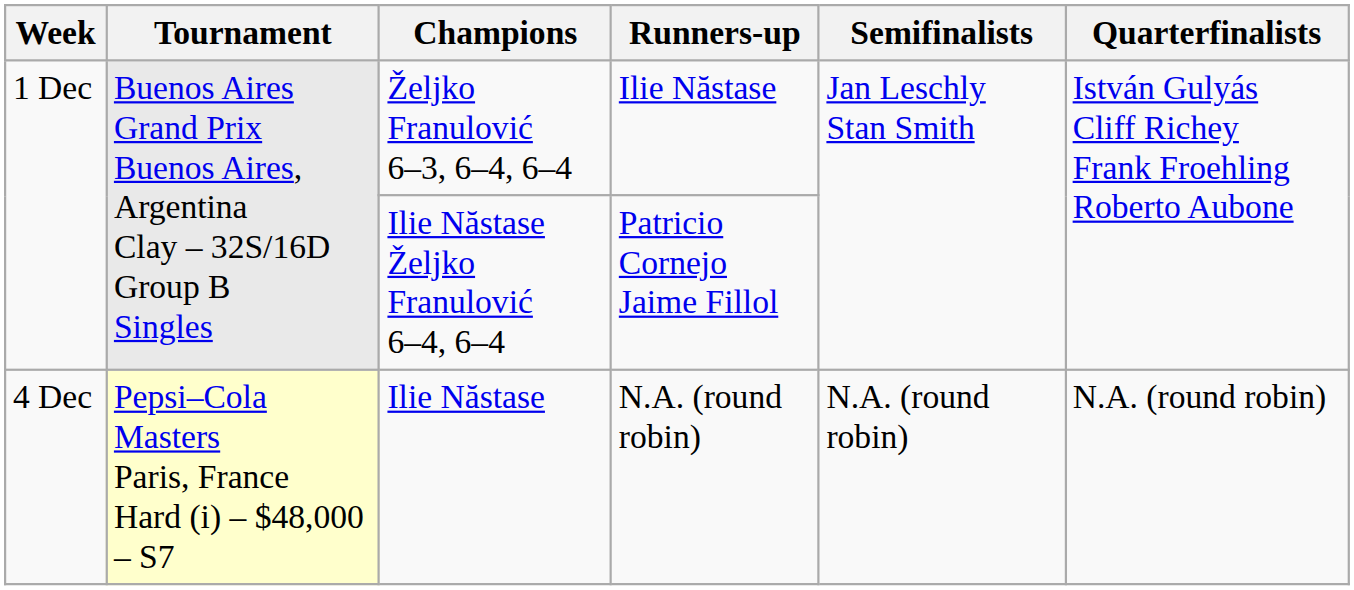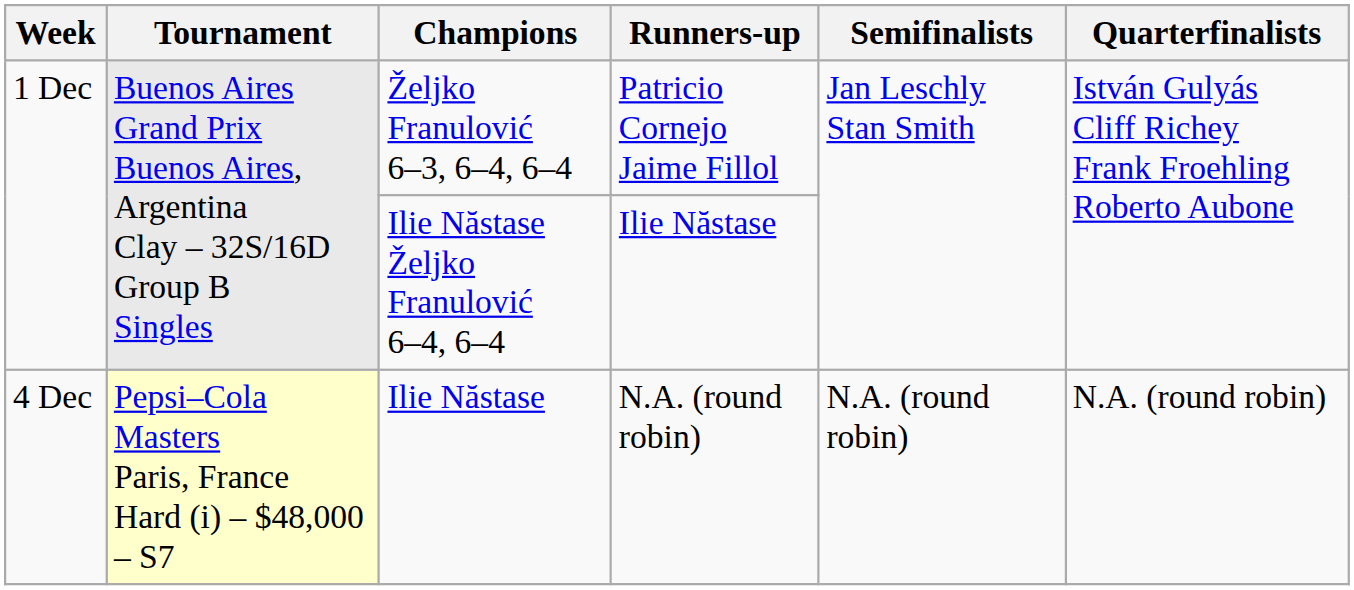(698, 87) Ilie Năstase -> (699, 127) Patricio Cornejo Jaime Fillol
(699, 262) Patricio Cornejo Jaime Fillol -> (698, 222) Ilie Năstase
